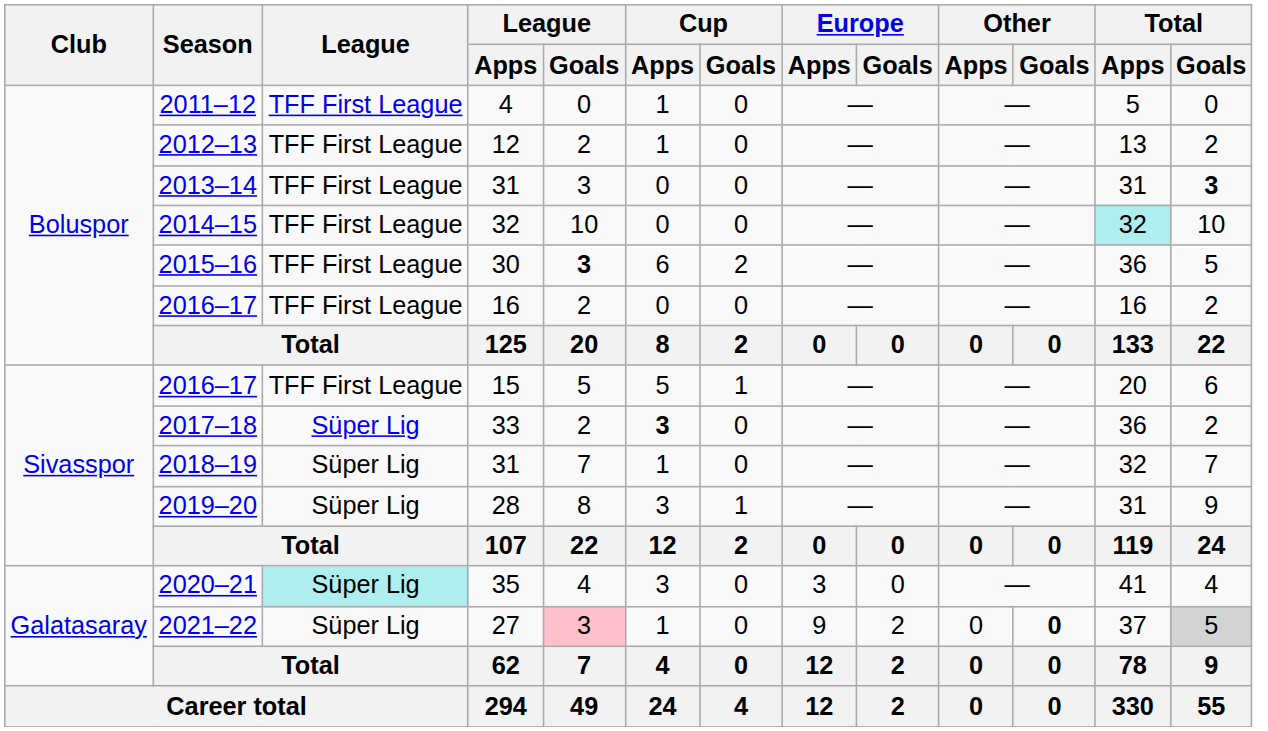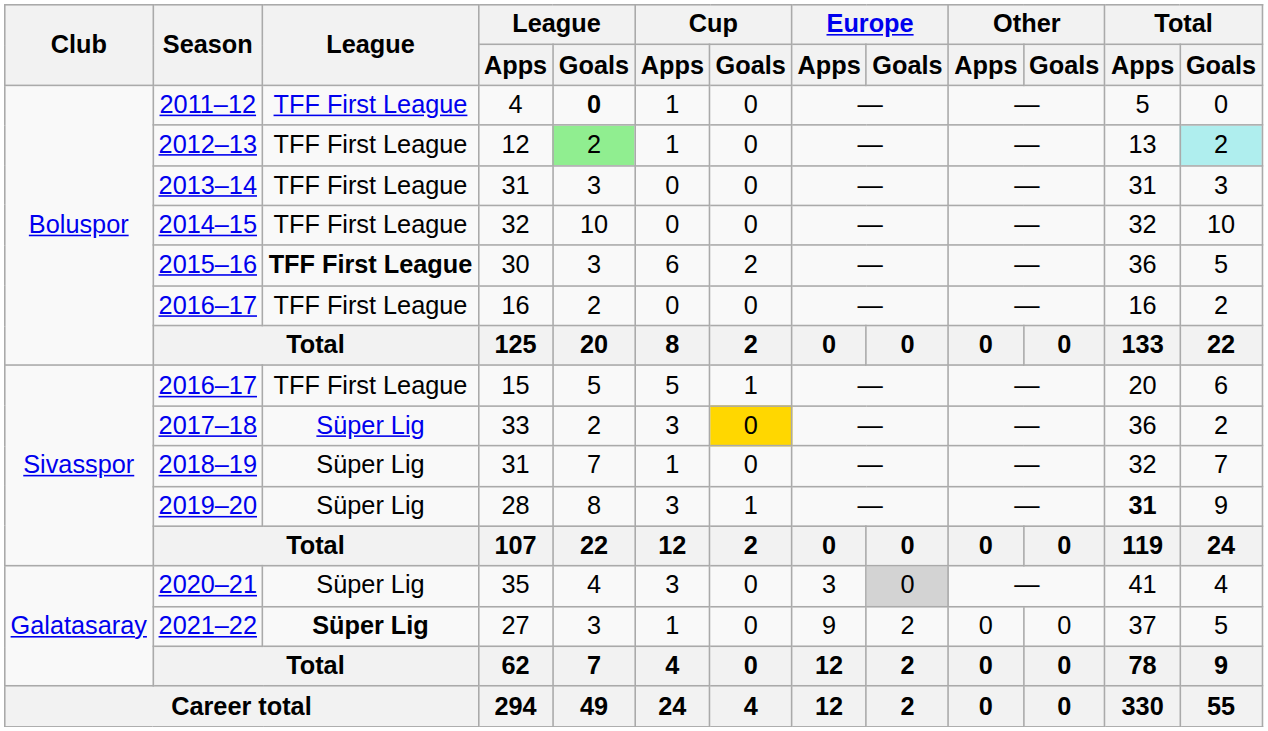(584, 104) normal -> (594, 104) bold
(584, 144) no background -> (594, 144) lightgreen background
(1211, 144) no background -> (1221, 144) paleturquoise background
(1211, 184) bold -> (1221, 184) normal
(1133, 225) paleturquoise background -> (1143, 225) no background
(366, 265) normal -> (370, 265) bold
(584, 265) bold -> (594, 265) normal
(663, 425) bold -> (672, 425) normal
(741, 425) no background -> (751, 425) gold background
(1133, 505) normal -> (1143, 505) bold
(366, 585) paleturquoise background -> (370, 585) no background
(898, 585) no background -> (907, 585) lightgrey background
(366, 625) normal -> (370, 625) bold
(584, 625) pink background -> (594, 625) no background
(1054, 625) bold -> (1064, 625) normal
(1211, 625) lightgrey background -> (1221, 625) no background
